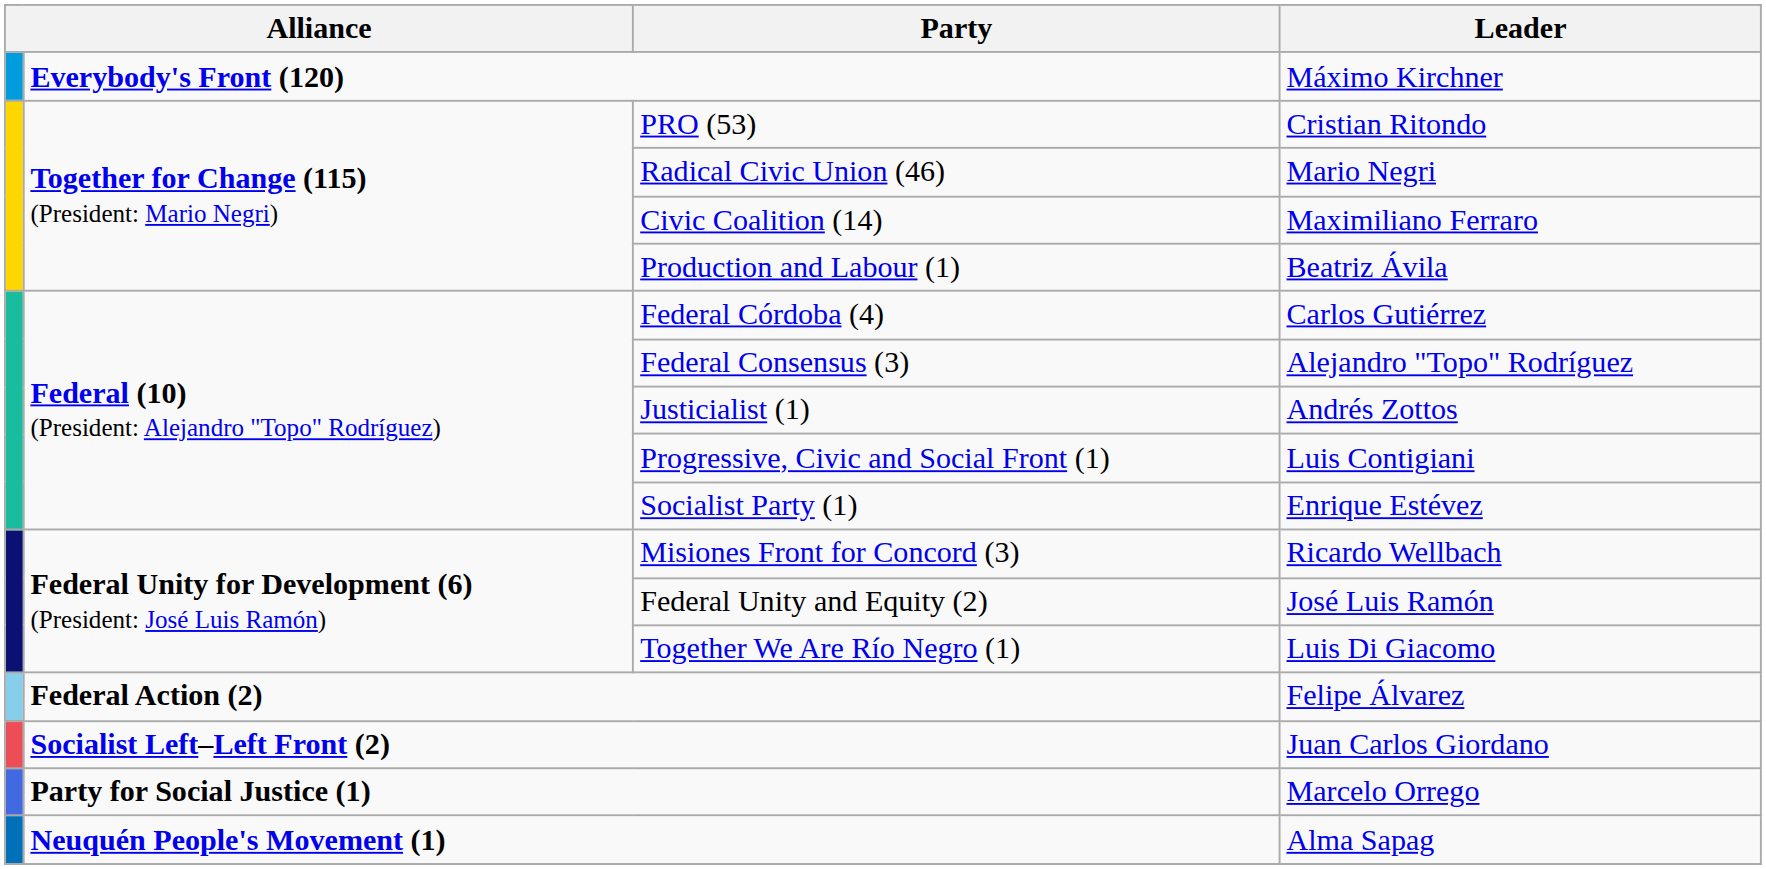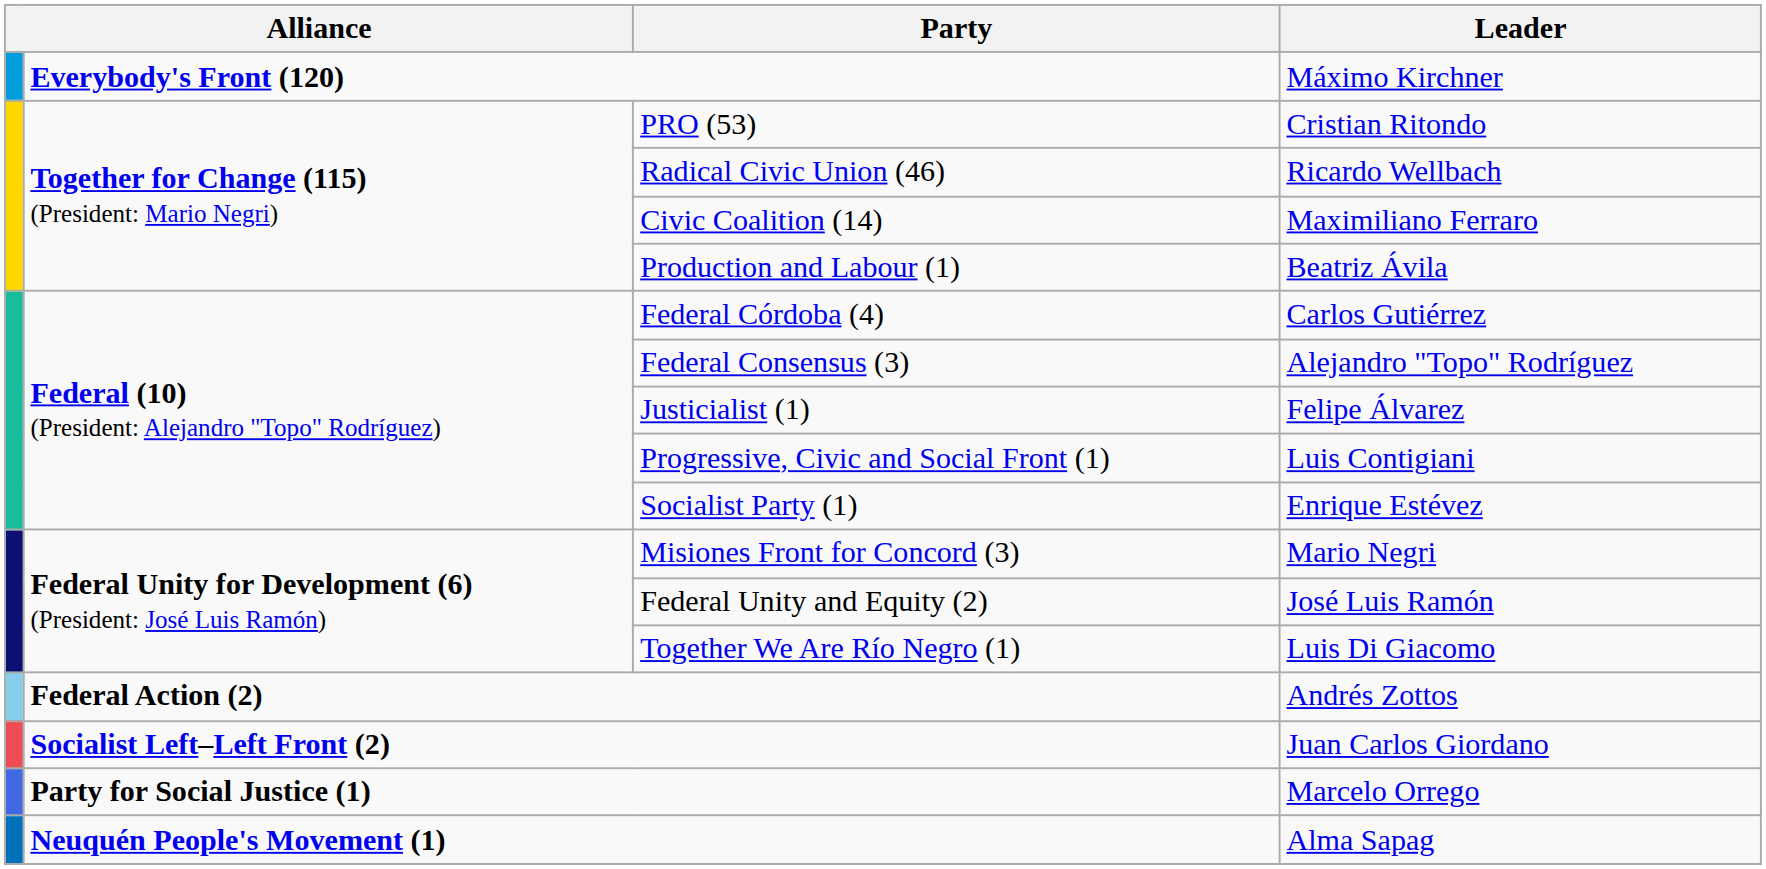(1361, 171) Mario Negri -> (1394, 171) Ricardo Wellbach
(1372, 409) Andrés Zottos -> (1375, 409) Felipe Álvarez
(1394, 553) Ricardo Wellbach -> (1361, 553) Mario Negri
(1375, 696) Felipe Álvarez -> (1372, 696) Andrés Zottos
